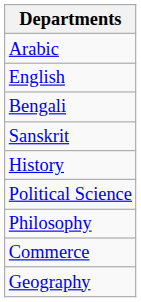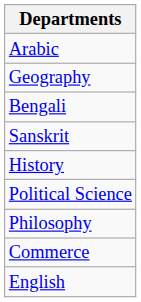(37, 77) English -> (50, 77) Geography
(50, 281) Geography -> (37, 281) English
